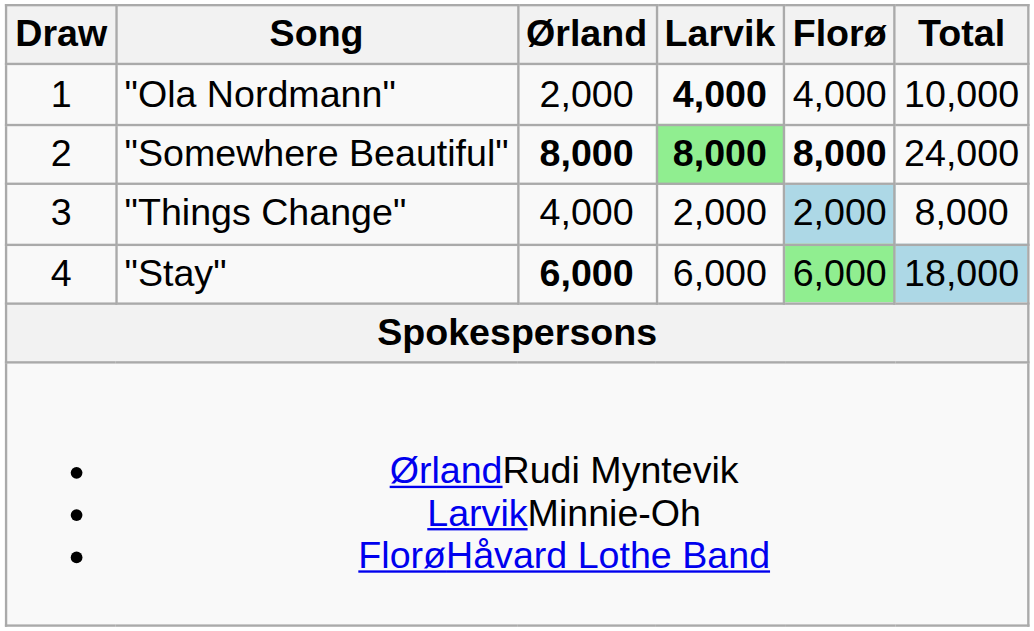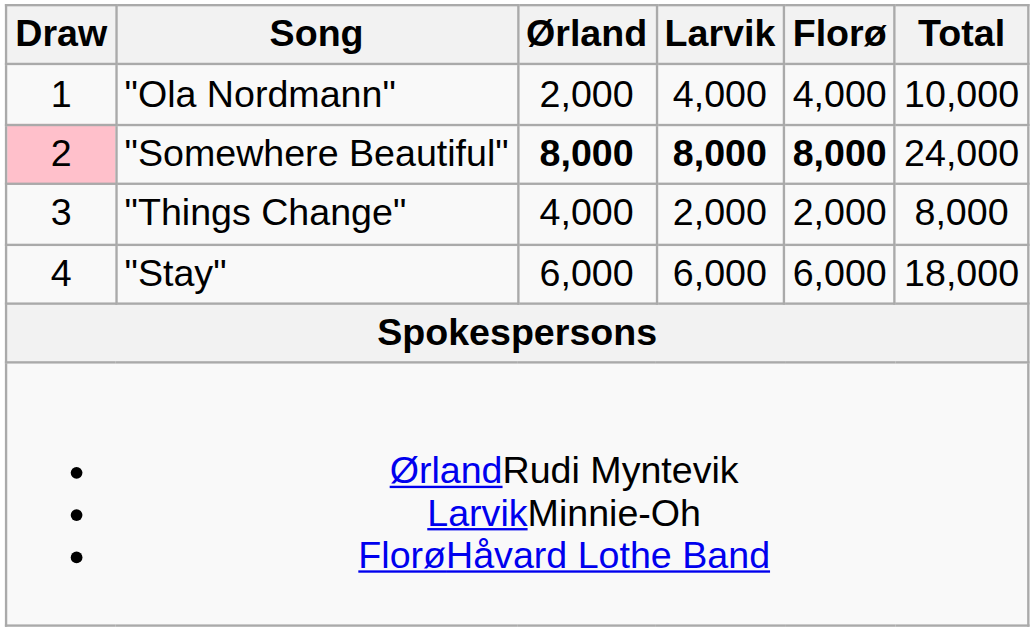(720, 93) bold -> (720, 93) normal
(61, 153) no background -> (61, 153) pink background
(720, 153) lightgreen background -> (720, 153) no background
(840, 213) lightblue background -> (840, 213) no background
(587, 272) bold -> (587, 272) normal
(840, 272) lightgreen background -> (840, 272) no background
(962, 272) lightblue background -> (962, 272) no background
